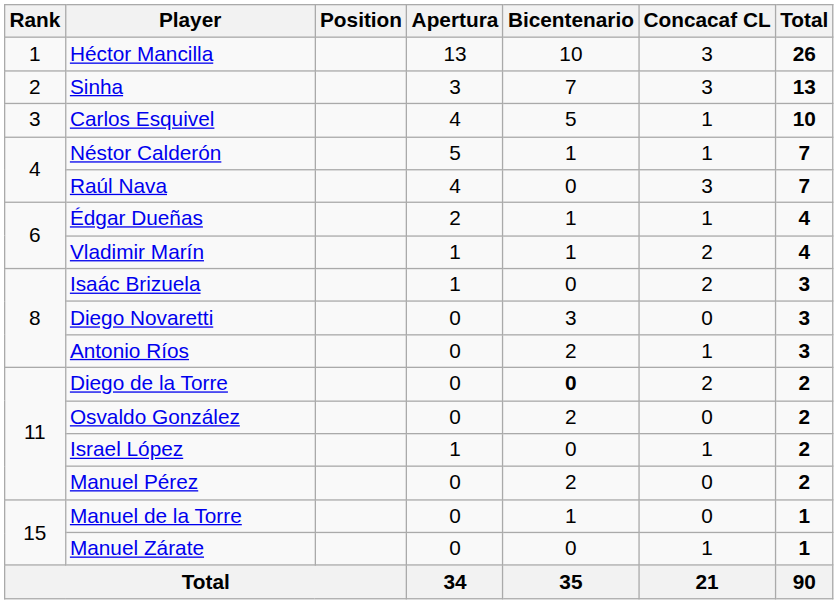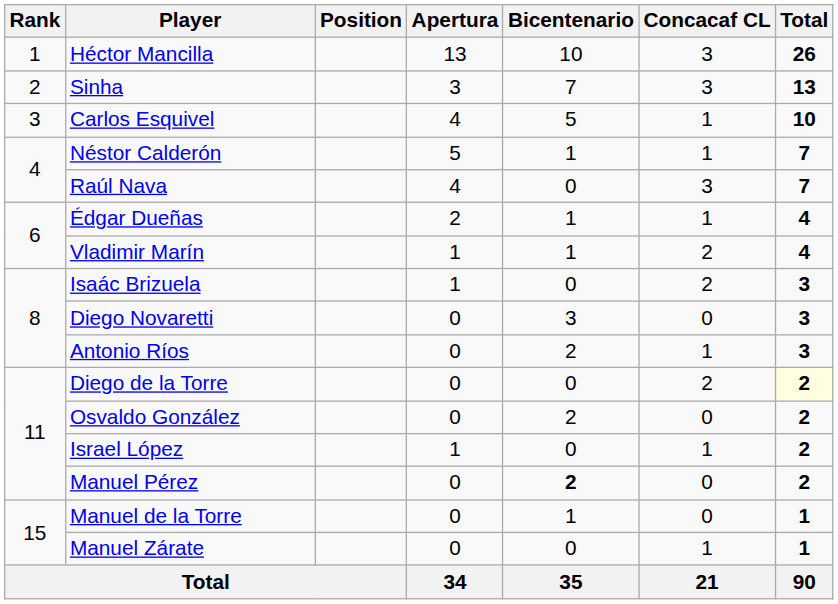(571, 383) bold -> (571, 383) normal
(804, 383) no background -> (804, 383) lightyellow background
(571, 482) normal -> (571, 482) bold
